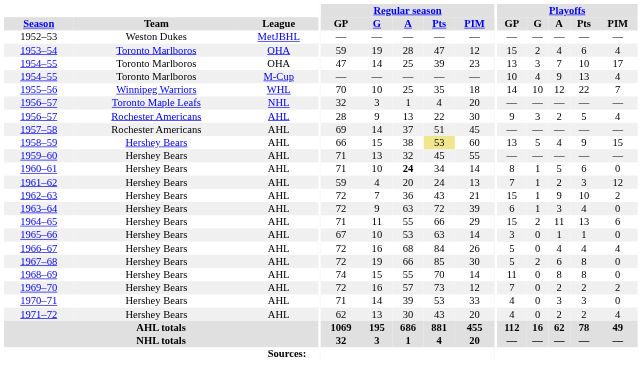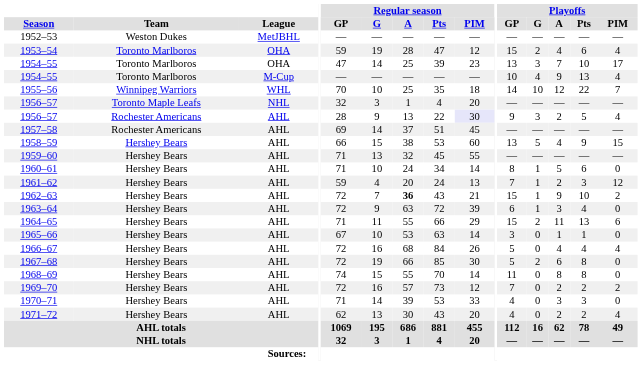(475, 116) no background -> (475, 116) lavender background
(439, 142) khaki background -> (439, 142) no background
(408, 169) bold -> (408, 169) normal
(408, 195) normal -> (408, 195) bold
